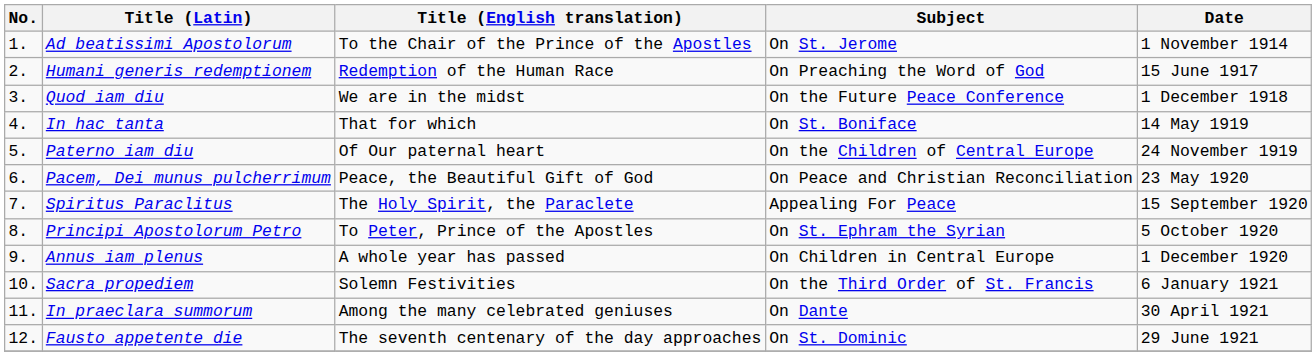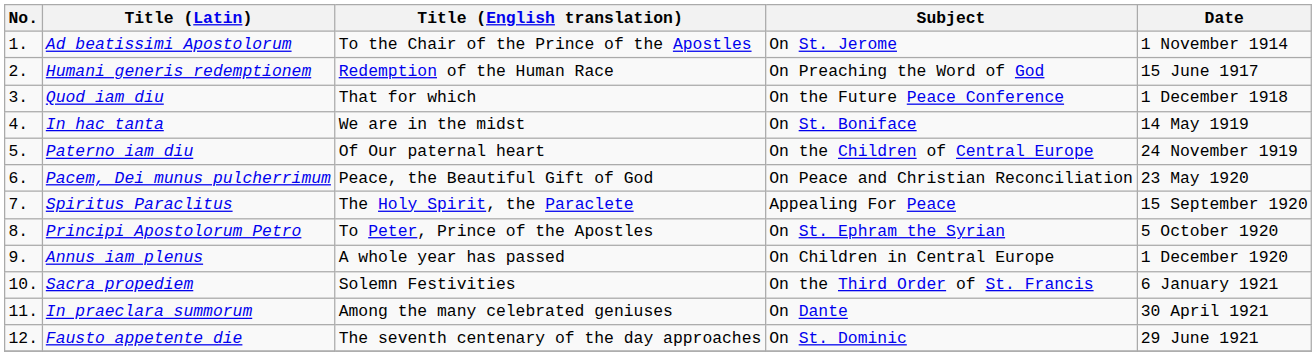(432, 98) We are in the midst -> (407, 98) That for which
(407, 125) That for which -> (432, 125) We are in the midst
